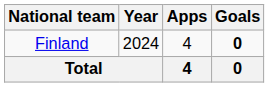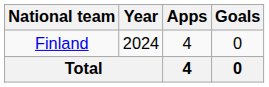(238, 43) bold -> (238, 43) normal
